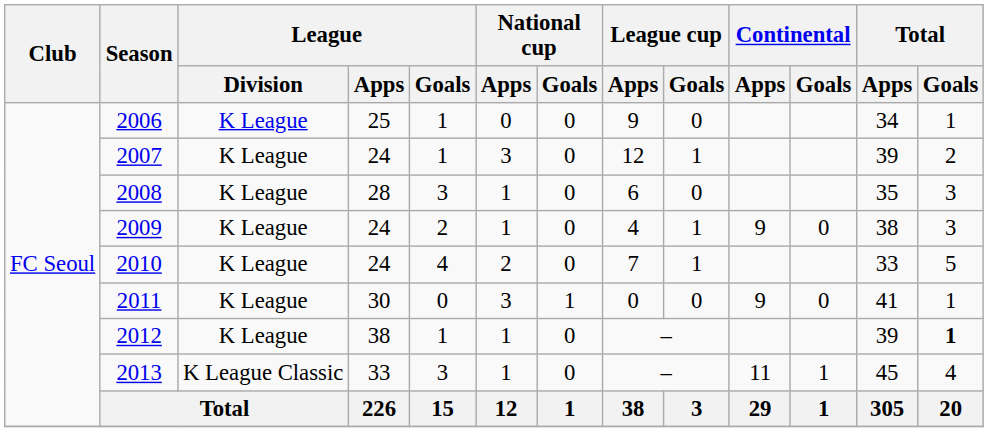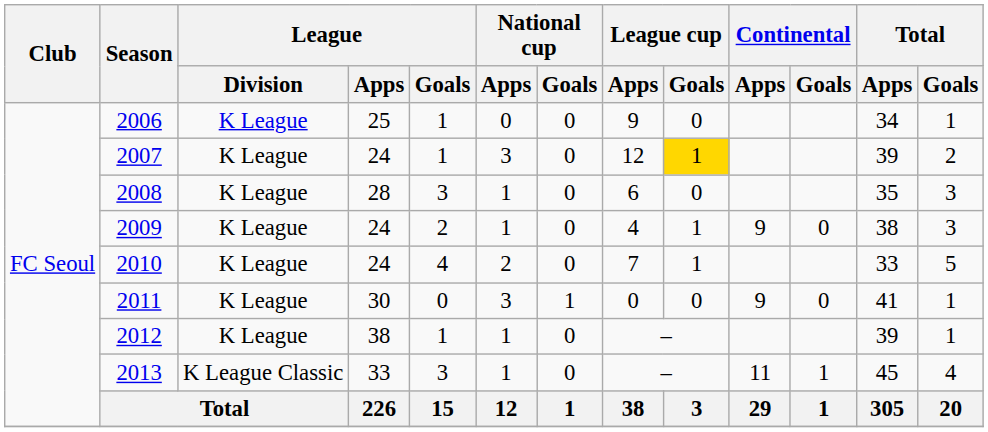(697, 156) no background -> (697, 156) gold background
(951, 336) bold -> (951, 336) normal
